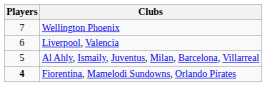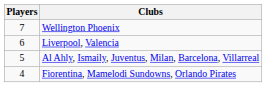(22, 74) bold -> (22, 74) normal
